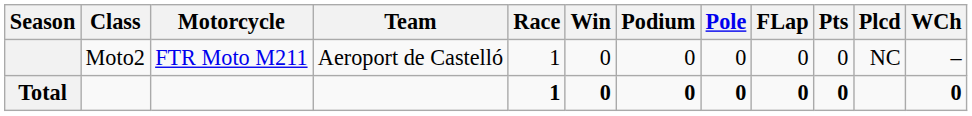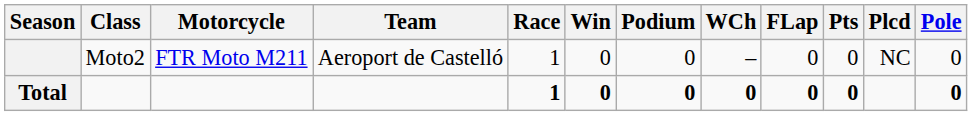columns swapped: (726, 22) <-> (936, 22)
